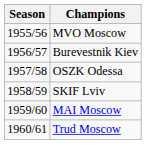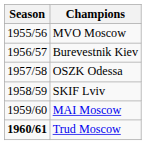(27, 129) normal -> (27, 129) bold
